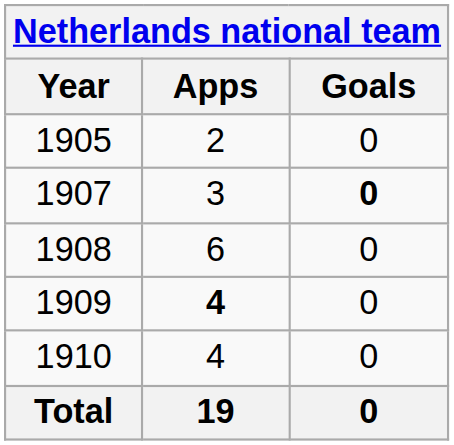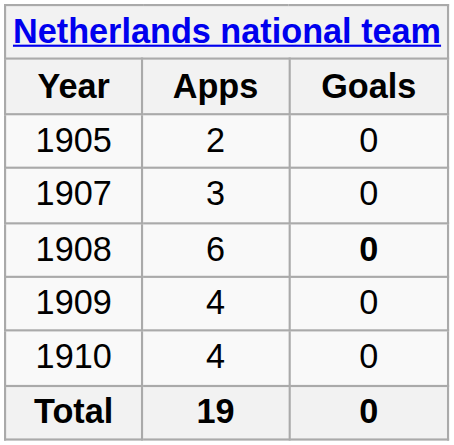(369, 194) bold -> (369, 194) normal
(369, 248) normal -> (369, 248) bold
(215, 303) bold -> (215, 303) normal
